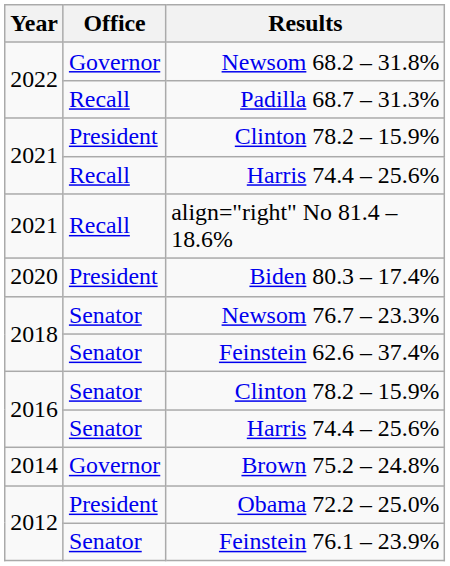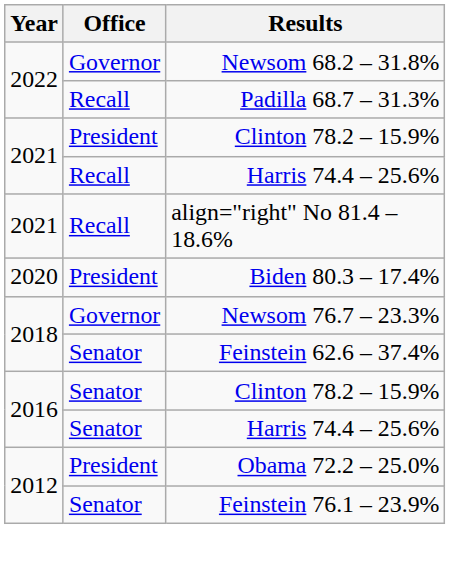(105, 314) Senator -> (115, 314) Governor
- row: (34, 466)
